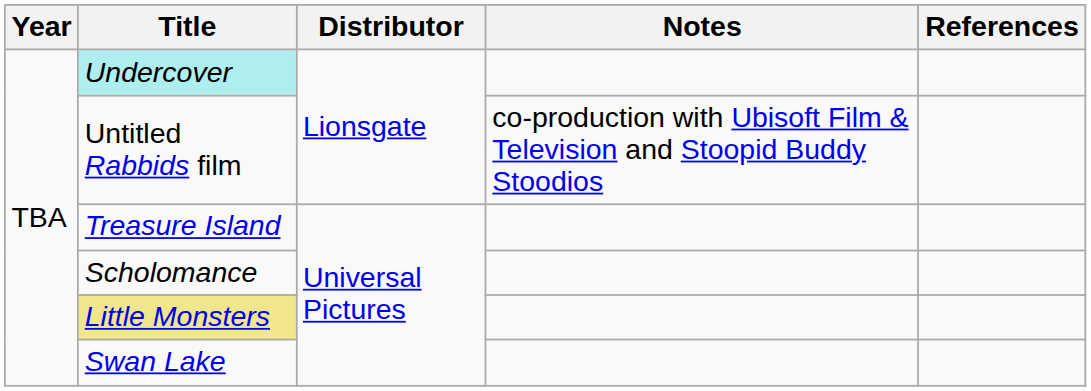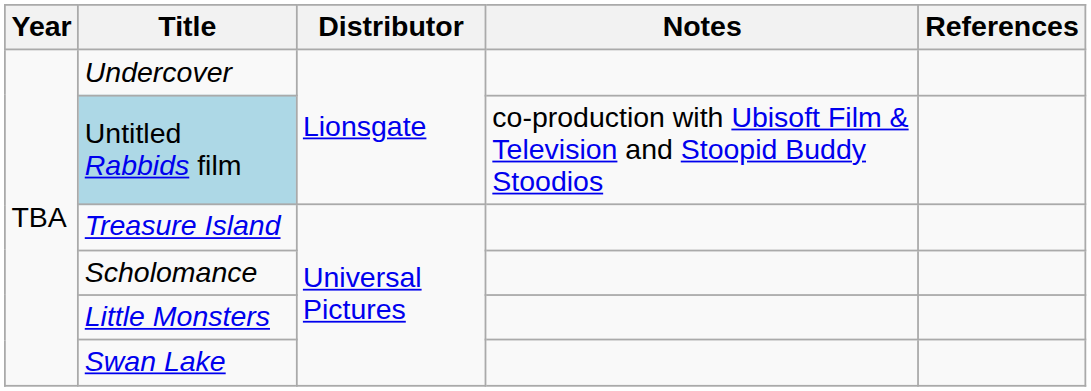(158, 72) paleturquoise background -> (158, 72) no background
(163, 149) no background -> (163, 149) lightblue background
(177, 317) khaki background -> (177, 317) no background
